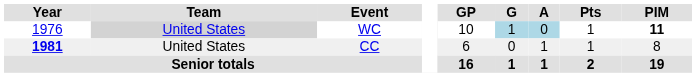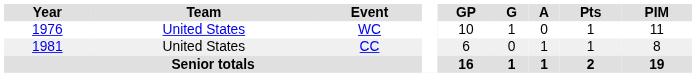(204, 29) lightgrey background -> (204, 29) no background
(512, 29) lightblue background -> (512, 29) no background
(544, 29) lightblue background -> (544, 29) no background
(657, 29) bold -> (657, 29) normal
(47, 47) bold -> (47, 47) normal
